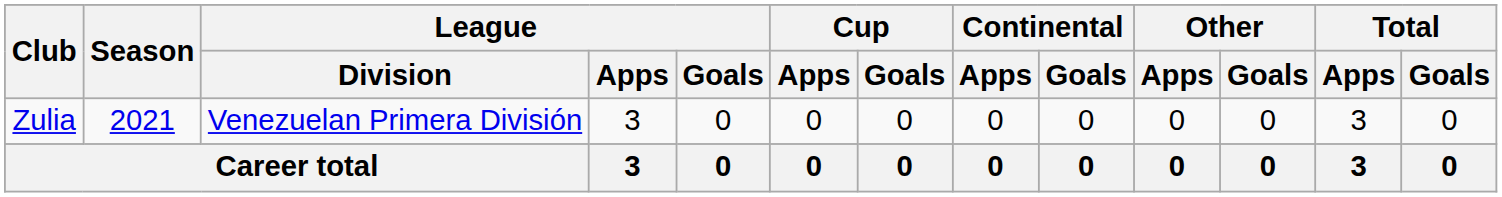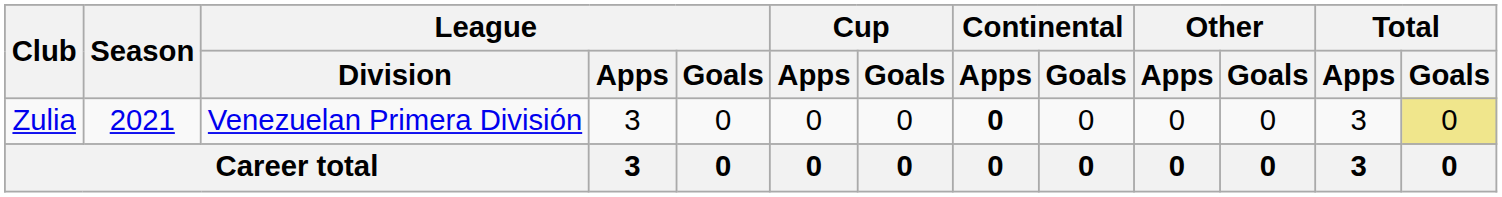(995, 120) normal -> (995, 120) bold
(1449, 120) no background -> (1449, 120) khaki background
